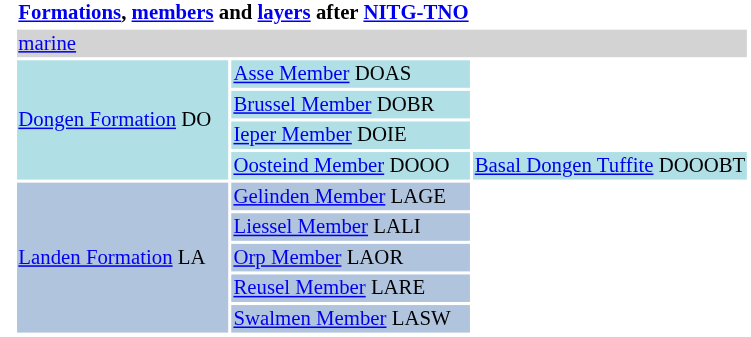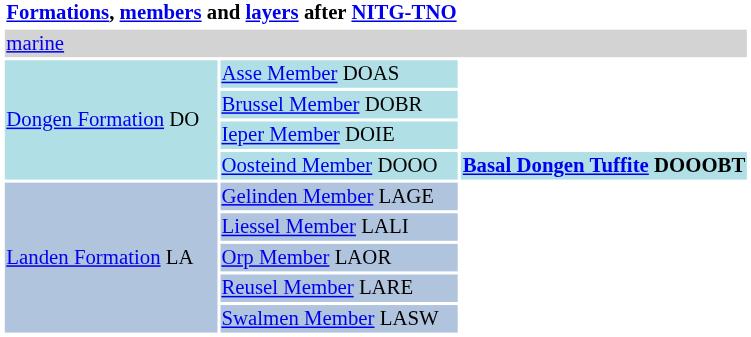(610, 165) normal -> (604, 165) bold
